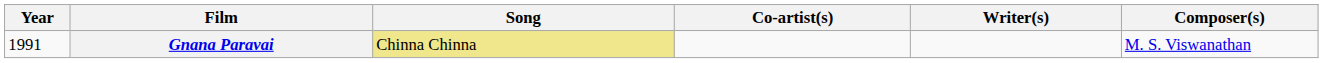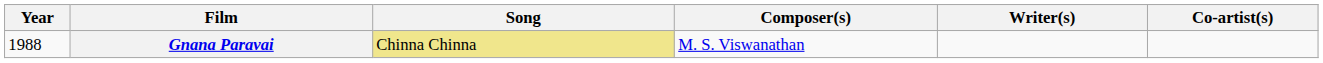columns swapped: (1219, 17) <-> (793, 17)
(25, 44) 1991 -> (25, 44) 1988
